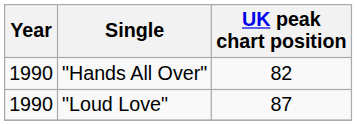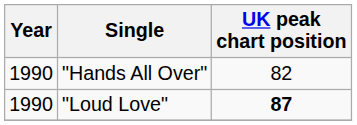(281, 104) normal -> (281, 104) bold
